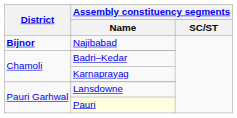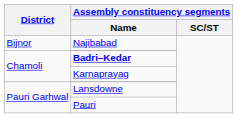(21, 43) bold -> (19, 43) normal
(100, 58) normal -> (102, 58) bold
(84, 105) lightyellow background -> (84, 105) no background
